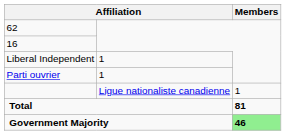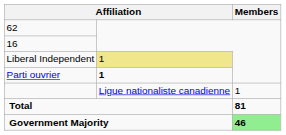(102, 59) no background -> (102, 59) khaki background
(102, 75) normal -> (102, 75) bold
